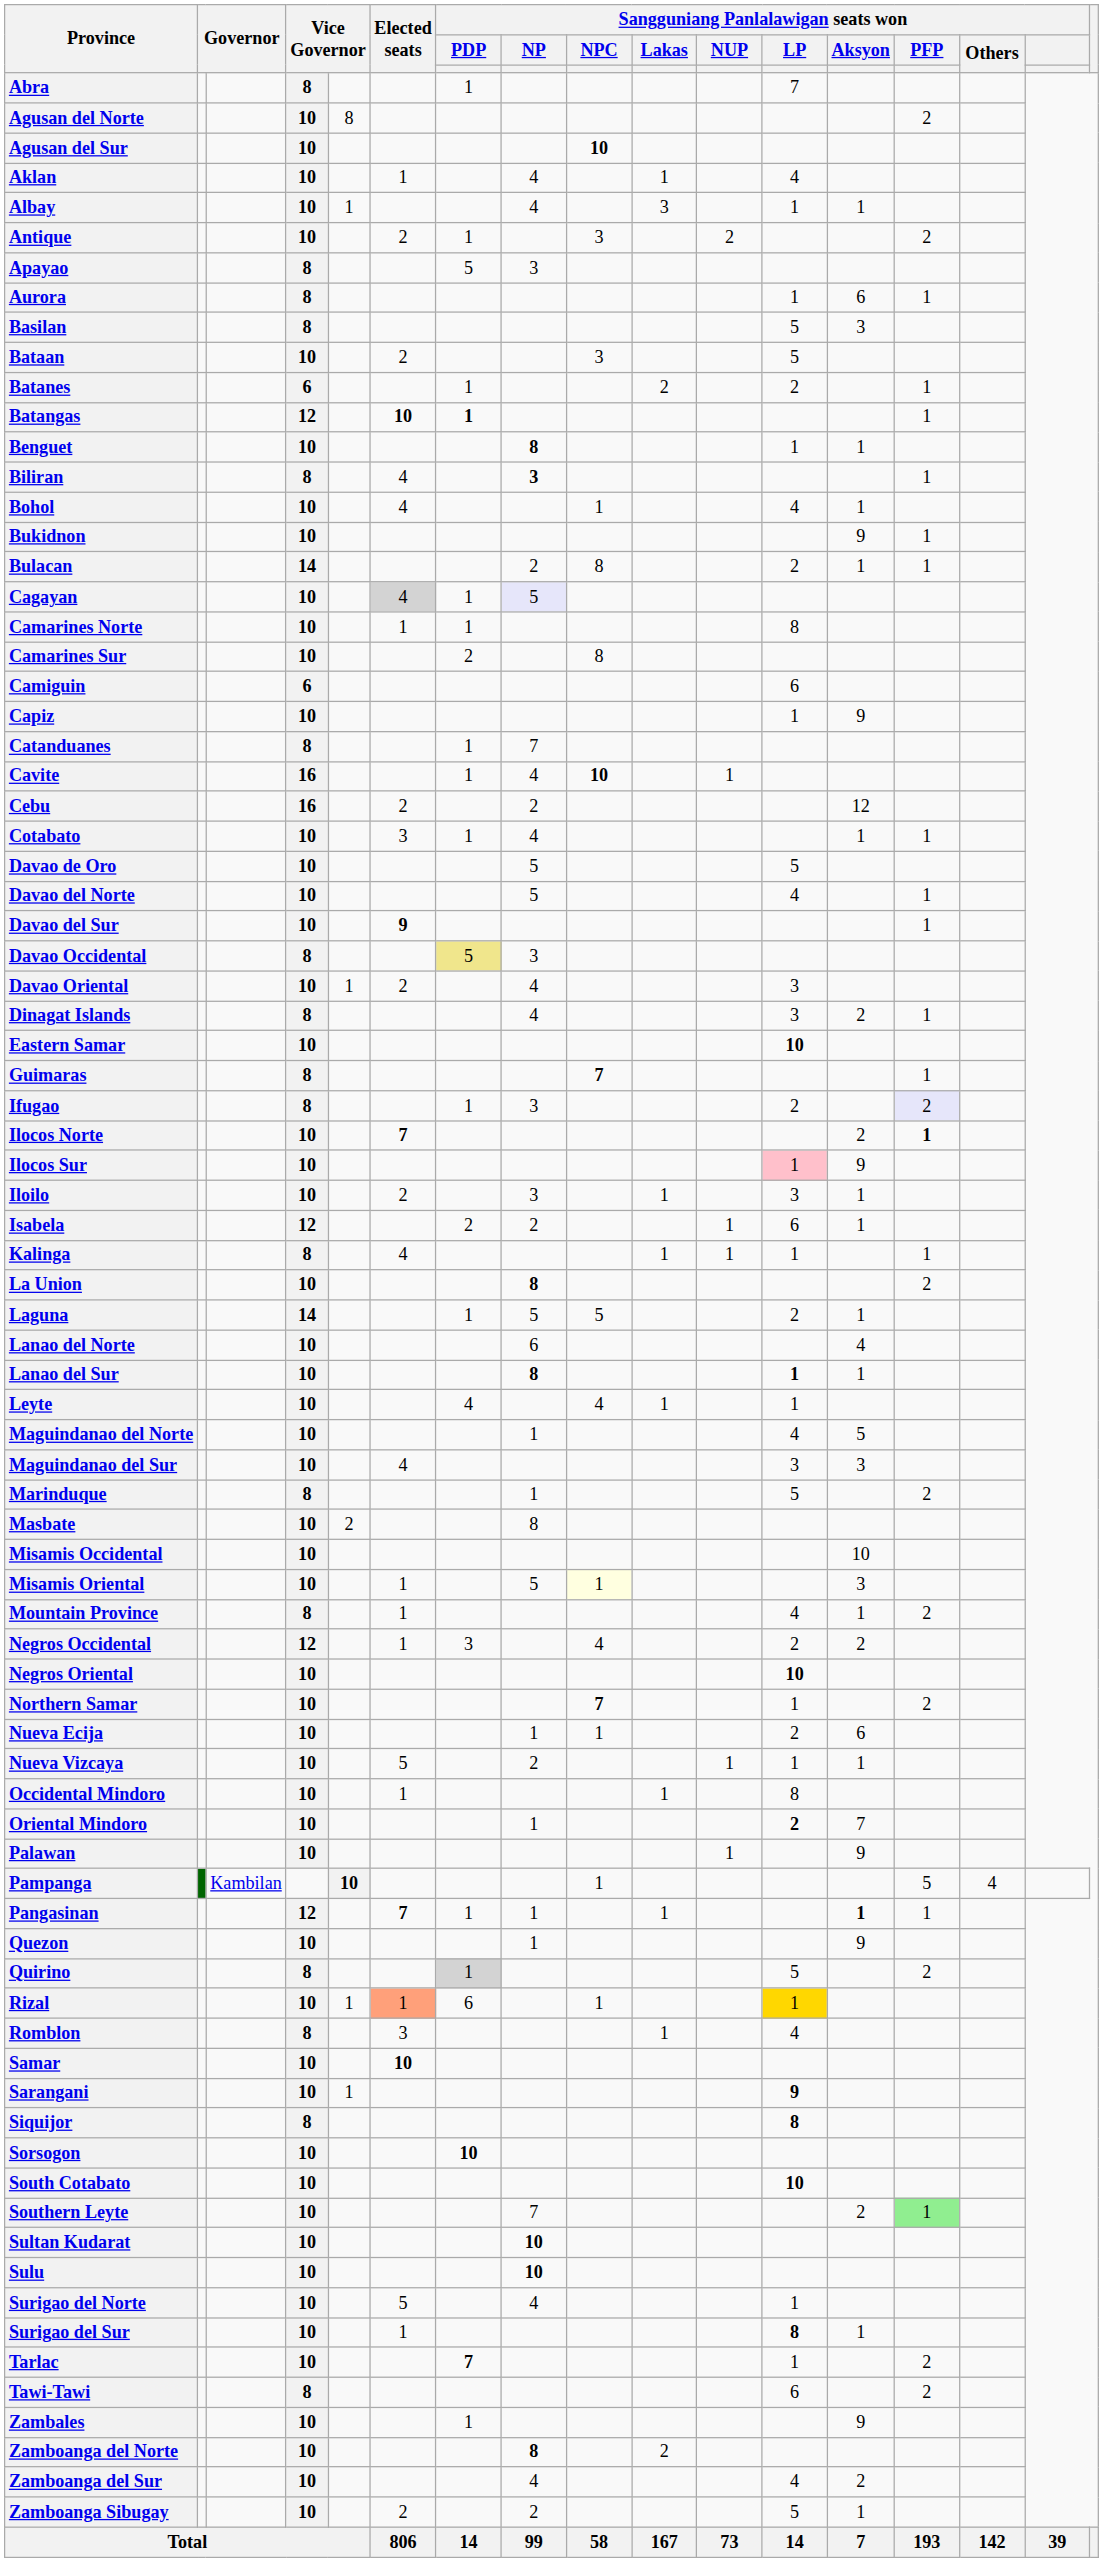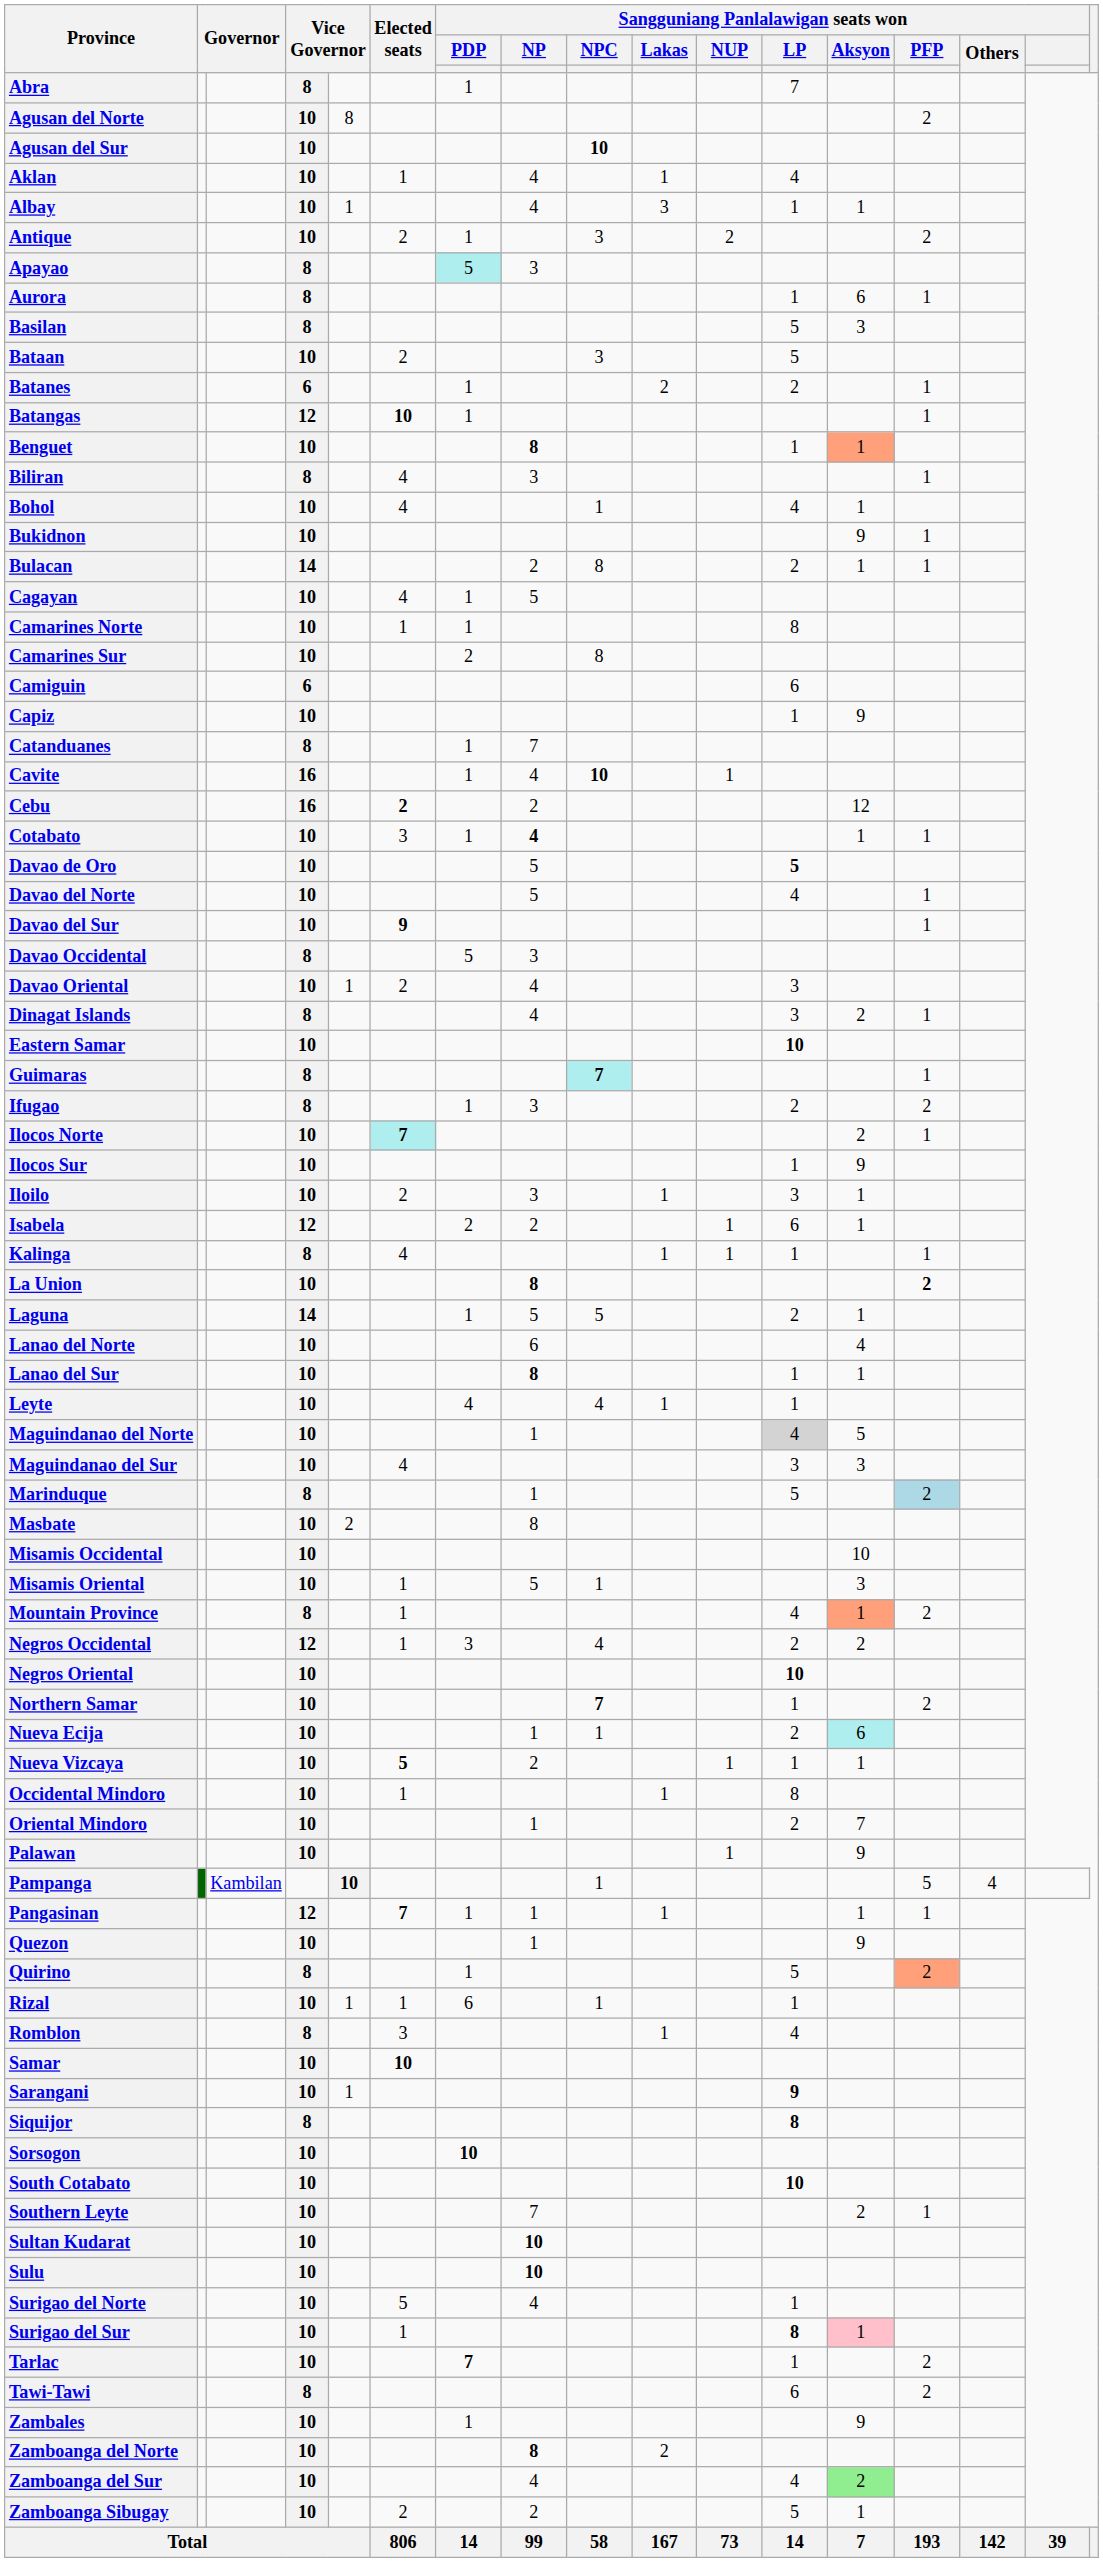(469, 267) no background -> (469, 267) paleturquoise background
(469, 417) bold -> (469, 417) normal
(861, 447) no background -> (861, 447) lightsalmon background
(534, 477) bold -> (534, 477) normal
(403, 596) lightgrey background -> (403, 596) no background
(534, 596) lavender background -> (534, 596) no background
(403, 806) normal -> (403, 806) bold
(534, 836) normal -> (534, 836) bold
(795, 866) normal -> (795, 866) bold
(469, 956) khaki background -> (469, 956) no background
(599, 1075) no background -> (599, 1075) paleturquoise background
(927, 1105) lavender background -> (927, 1105) no background
(403, 1135) no background -> (403, 1135) paleturquoise background
(927, 1135) bold -> (927, 1135) normal
(795, 1165) pink background -> (795, 1165) no background
(927, 1285) normal -> (927, 1285) bold
(795, 1374) bold -> (795, 1374) normal
(795, 1434) no background -> (795, 1434) lightgrey background
(927, 1494) no background -> (927, 1494) lightblue background
(599, 1584) lightyellow background -> (599, 1584) no background
(861, 1614) no background -> (861, 1614) lightsalmon background
(861, 1734) no background -> (861, 1734) paleturquoise background
(403, 1764) normal -> (403, 1764) bold
(795, 1823) bold -> (795, 1823) normal
(861, 1913) bold -> (861, 1913) normal
(469, 1973) lightgrey background -> (469, 1973) no background
(927, 1973) no background -> (927, 1973) lightsalmon background
(403, 2003) lightsalmon background -> (403, 2003) no background
(795, 2003) gold background -> (795, 2003) no background
(927, 2212) lightgreen background -> (927, 2212) no background
(861, 2332) no background -> (861, 2332) pink background
(861, 2482) no background -> (861, 2482) lightgreen background
